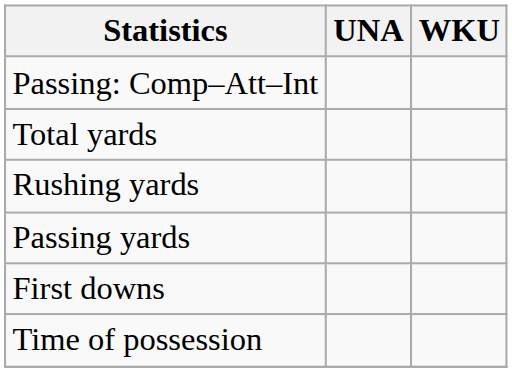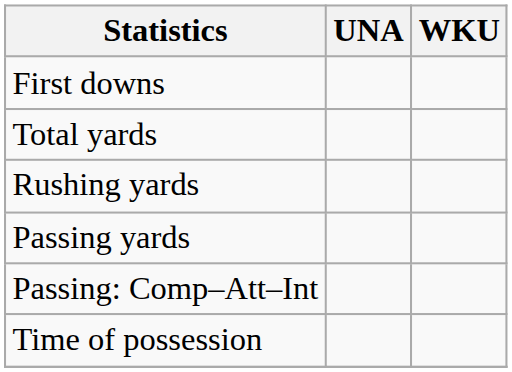rows swapped: (89, 288) <-> (165, 82)
